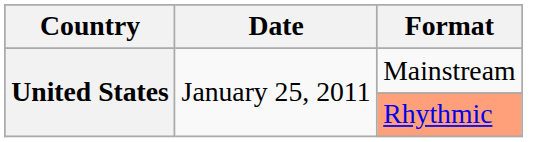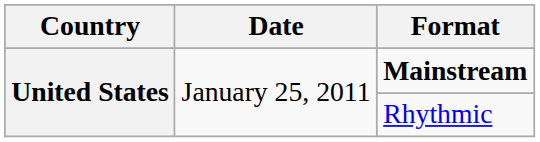(449, 70) normal -> (455, 70) bold
(438, 114) lightsalmon background -> (438, 114) no background
